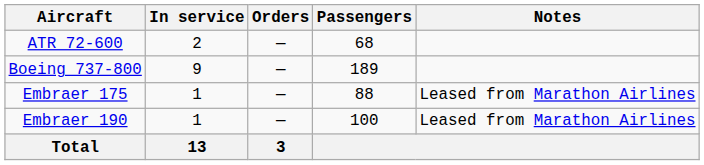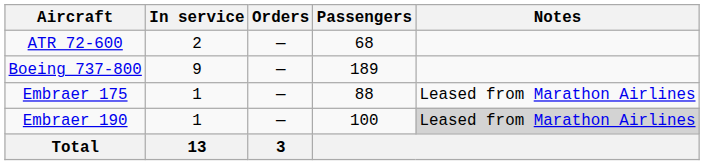(557, 121) no background -> (557, 121) lightgrey background
